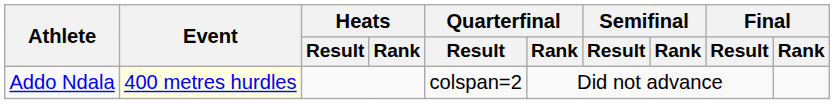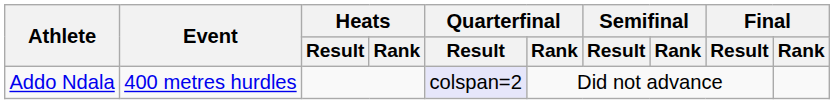(210, 83) lightyellow background -> (210, 83) no background
(476, 83) no background -> (476, 83) lavender background
